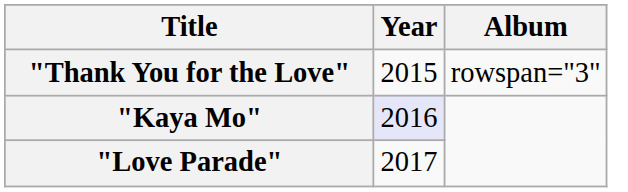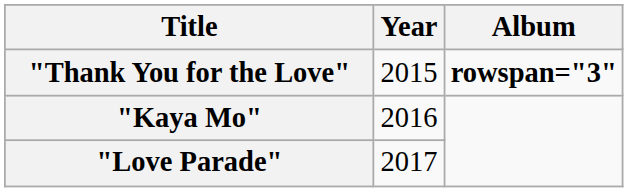(526, 72) normal -> (534, 72) bold
(409, 117) lavender background -> (409, 117) no background
